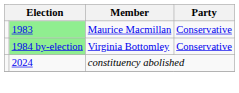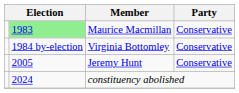(47, 46) lightgreen background -> (47, 46) no background
+ row: (115, 63)
